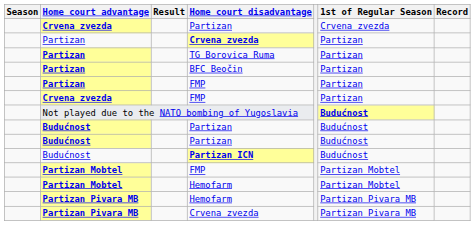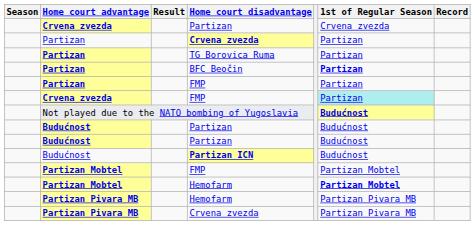(342, 69) normal -> (342, 69) bold
(342, 98) no background -> (342, 98) paleturquoise background
(360, 184) normal -> (360, 184) bold
